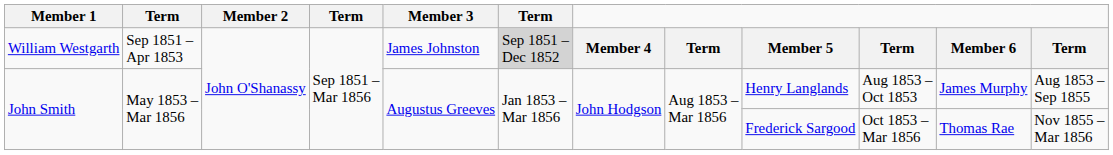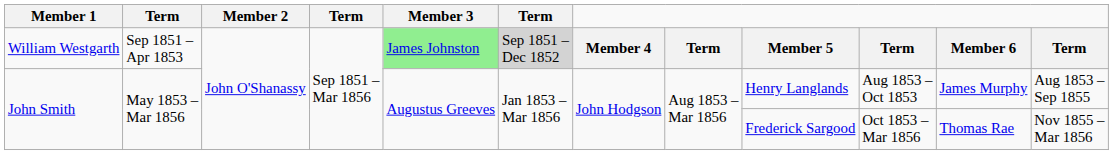(433, 48) no background -> (433, 48) lightgreen background
